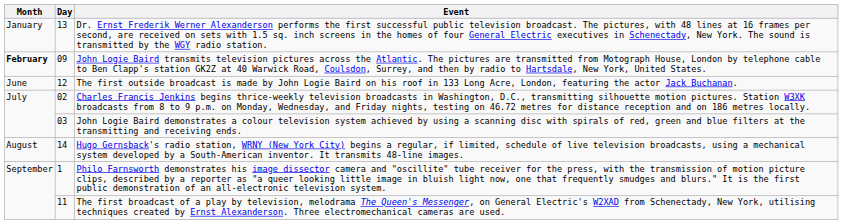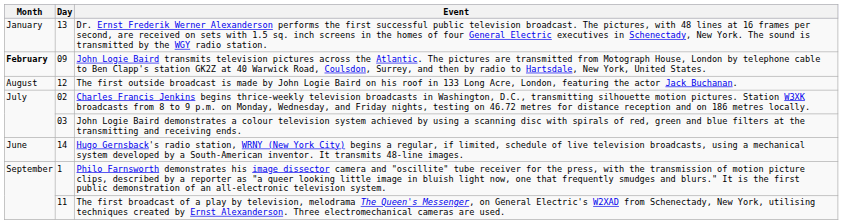(17, 83) June -> (22, 83) August
(22, 145) August -> (17, 145) June
